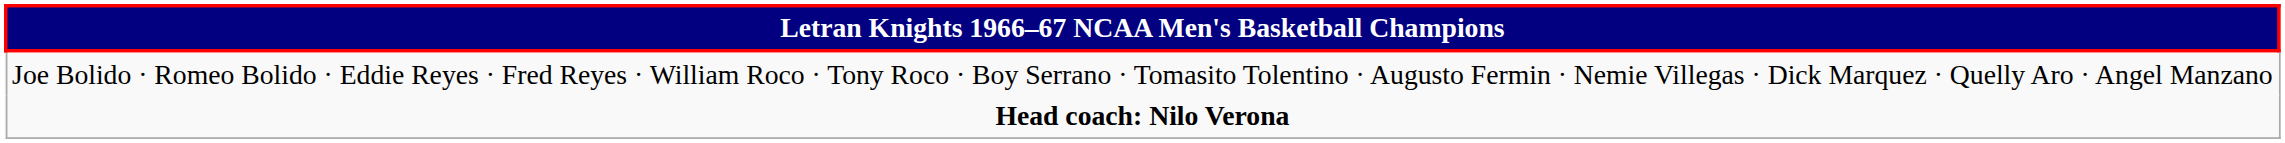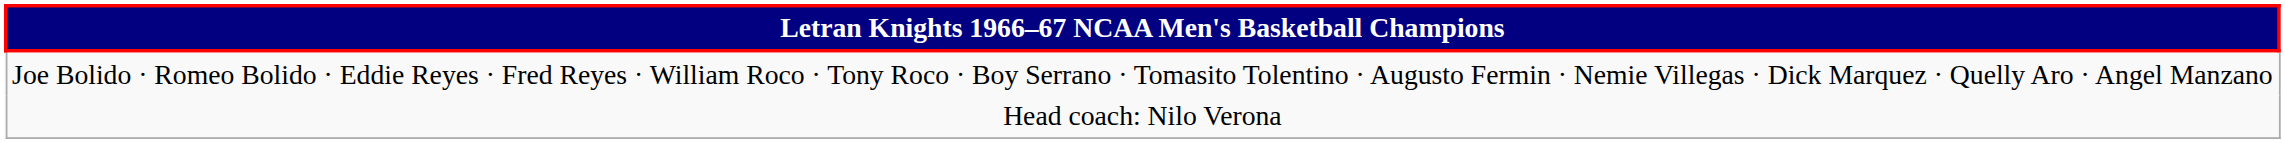(1142, 115) bold -> (1142, 115) normal
